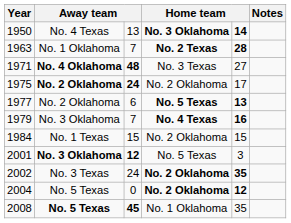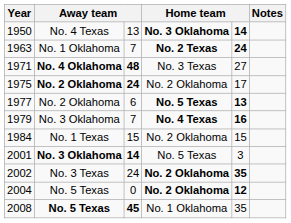(240, 48) 28 -> (240, 48) 24
(133, 155) 12 -> (133, 155) 14
